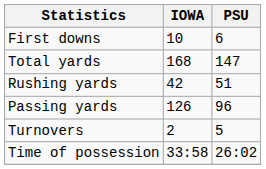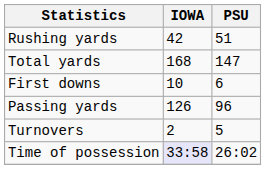rows swapped: (54, 39) <-> (63, 85)
(187, 153) no background -> (187, 153) lavender background
